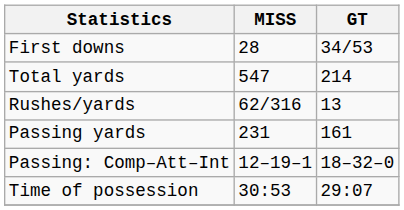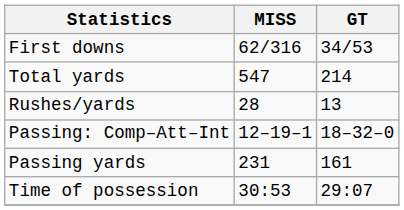(249, 48) 28 -> (270, 48) 62/316
(270, 105) 62/316 -> (249, 105) 28
rows swapped: (77, 134) <-> (119, 163)
